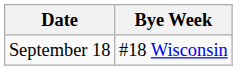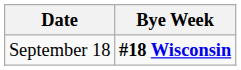(173, 50) normal -> (175, 50) bold
